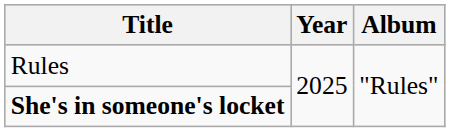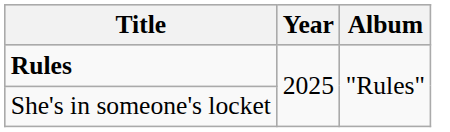(40, 65) normal -> (41, 65) bold
(148, 106) bold -> (141, 106) normal
